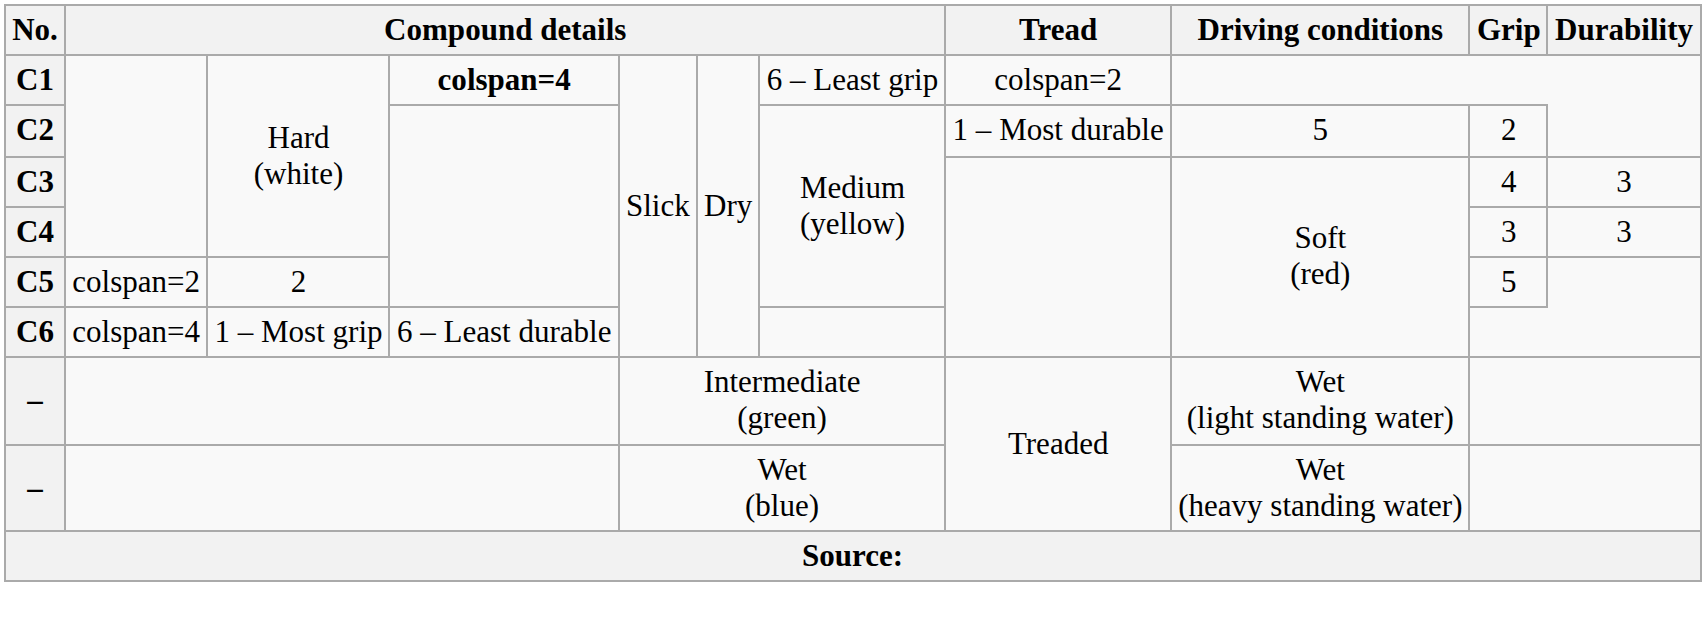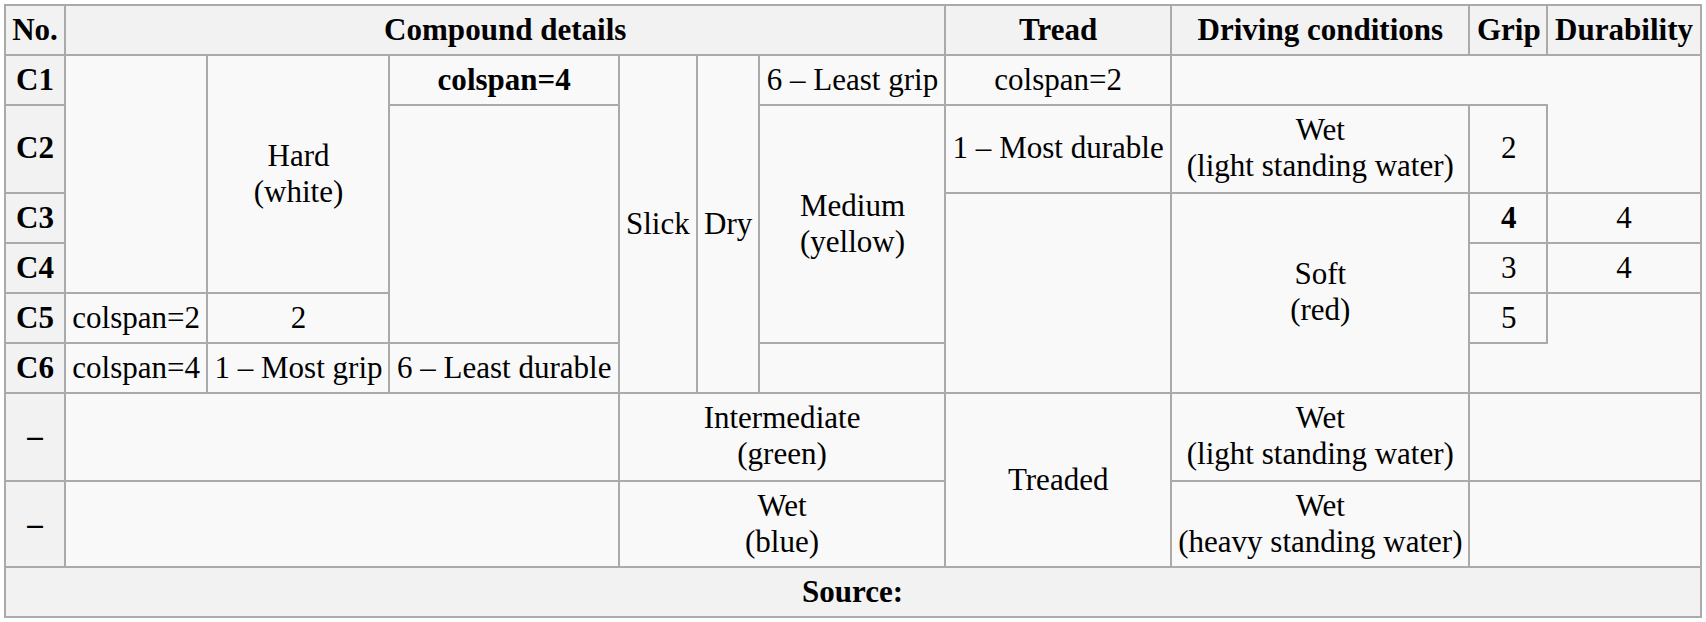(1320, 129) 5 -> (1320, 147) Wet (light standing water)
(1509, 180) normal -> (1509, 216) bold
(1624, 180) 3 -> (1624, 216) 4
(1624, 230) 3 -> (1624, 266) 4
